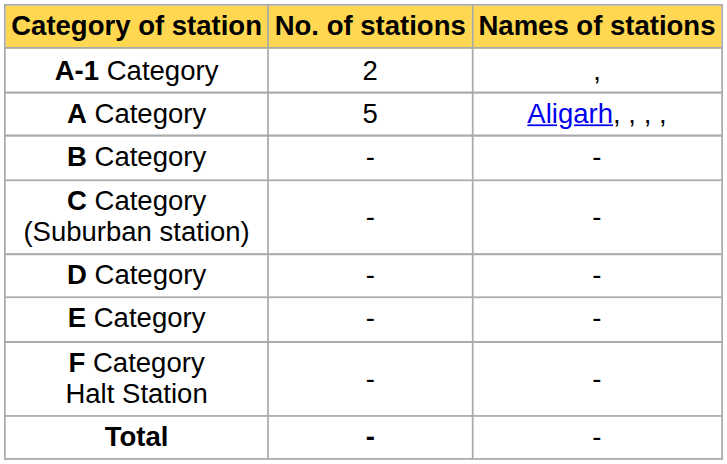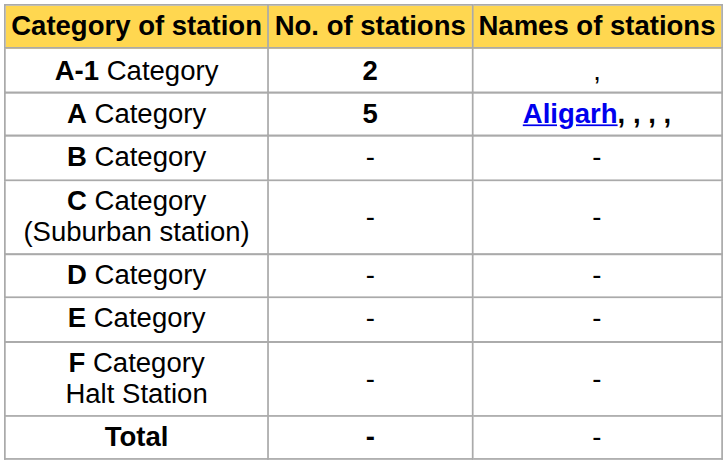(370, 69) normal -> (370, 69) bold
(370, 113) normal -> (370, 113) bold
(597, 113) normal -> (597, 113) bold
